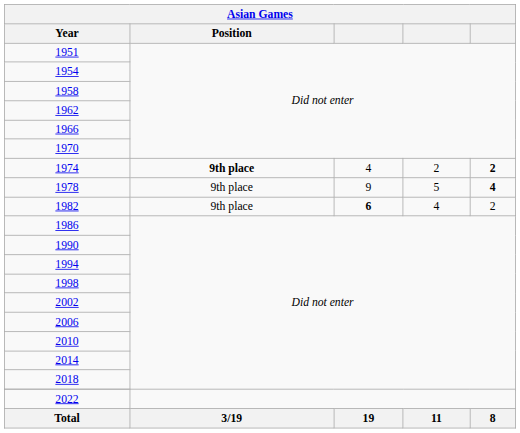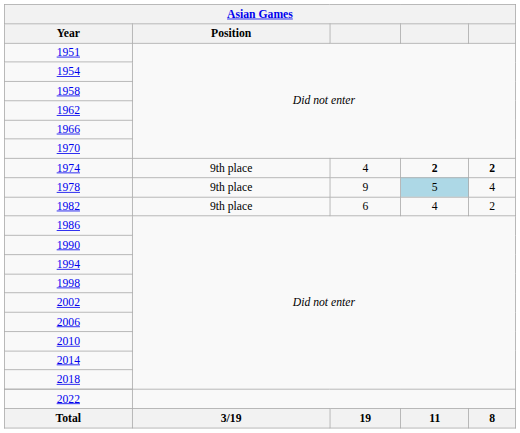(232, 168) bold -> (231, 168) normal
(436, 168) normal -> (435, 168) bold
(436, 187) no background -> (435, 187) lightblue background
(493, 187) bold -> (492, 187) normal
(368, 206) bold -> (365, 206) normal
